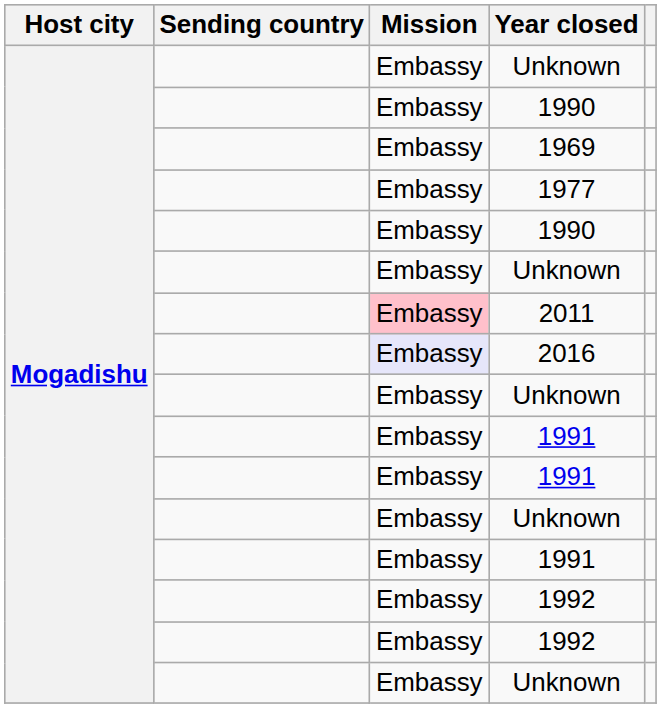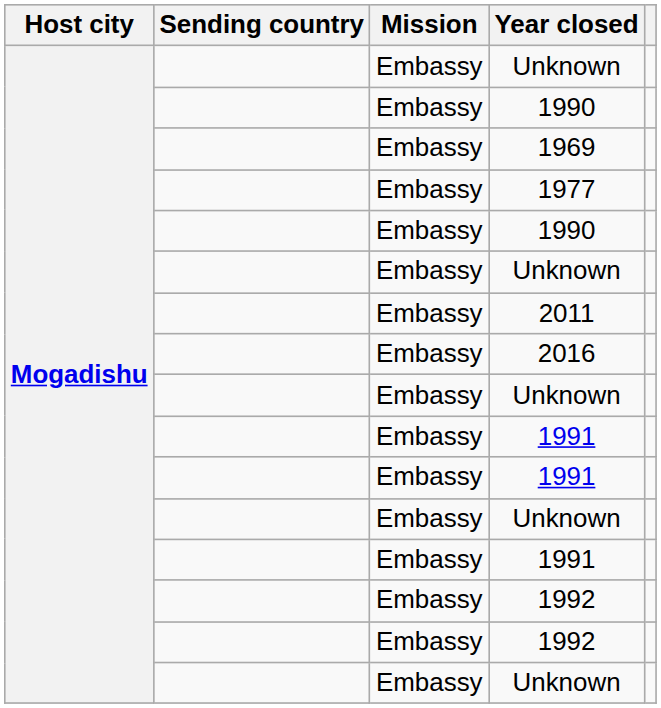(429, 312) pink background -> (429, 312) no background
(429, 353) lavender background -> (429, 353) no background
